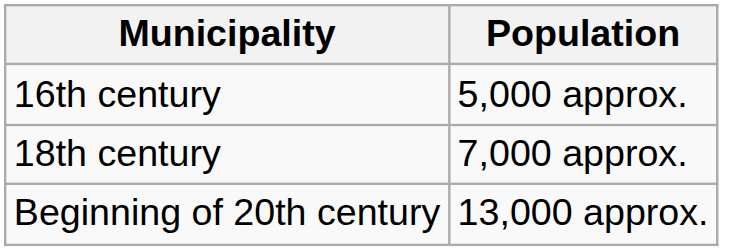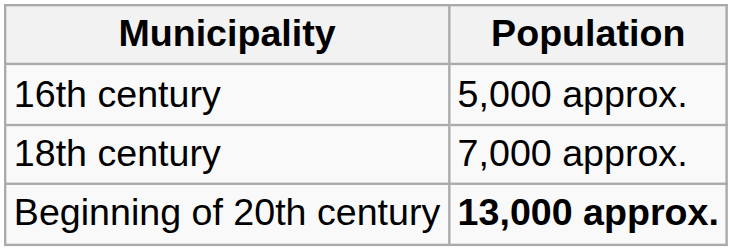(583, 213) normal -> (588, 213) bold
